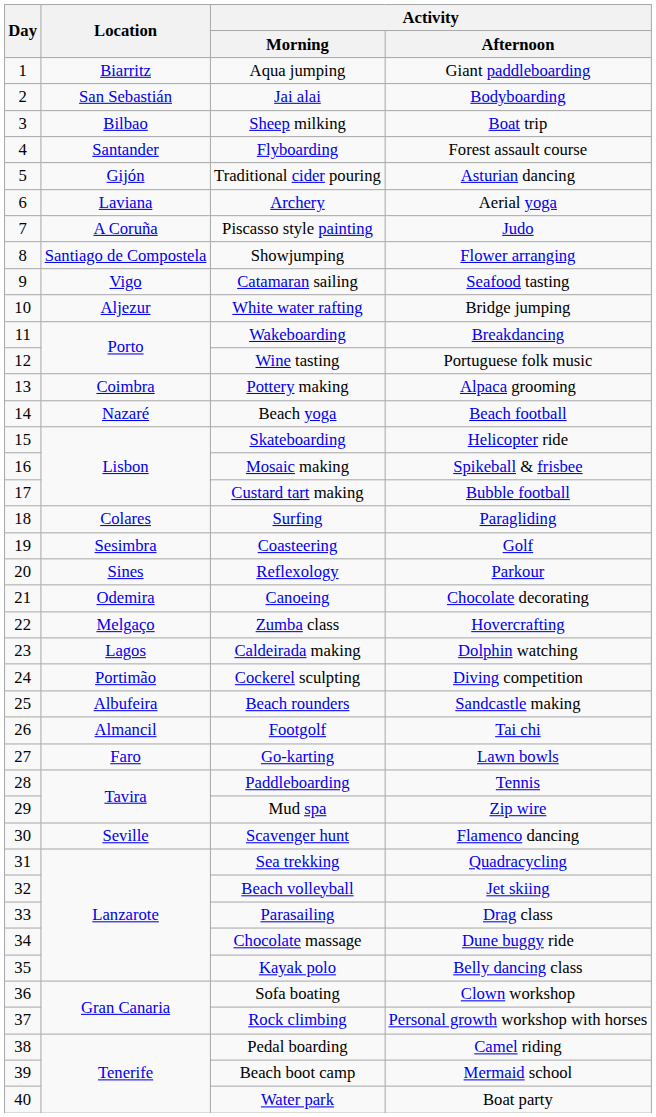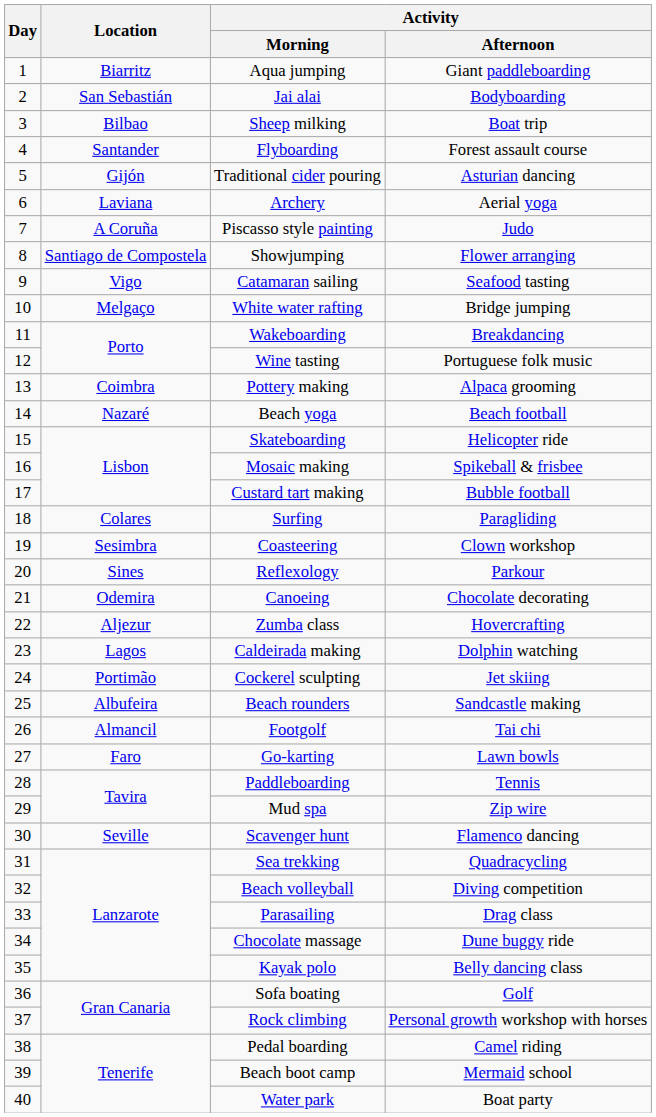(126, 307) Aljezur -> (126, 307) Melgaço
(518, 545) Golf -> (518, 545) Clown workshop
(126, 624) Melgaço -> (126, 624) Aljezur
(518, 677) Diving competition -> (518, 677) Jet skiing
(518, 888) Jet skiing -> (518, 888) Diving competition
(518, 994) Clown workshop -> (518, 994) Golf
